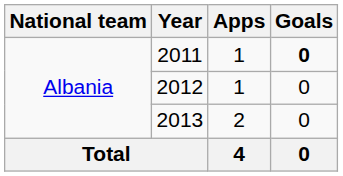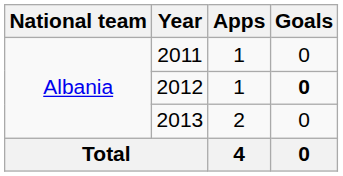(304, 54) bold -> (304, 54) normal
(304, 87) normal -> (304, 87) bold
